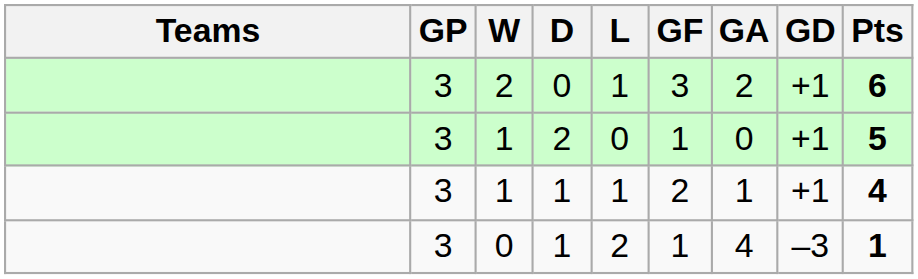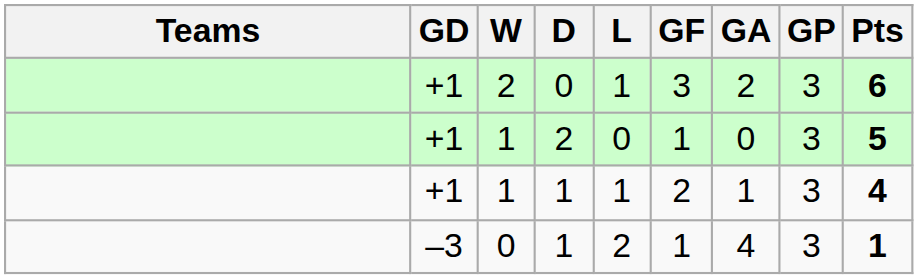columns swapped: (443, 31) <-> (810, 31)
